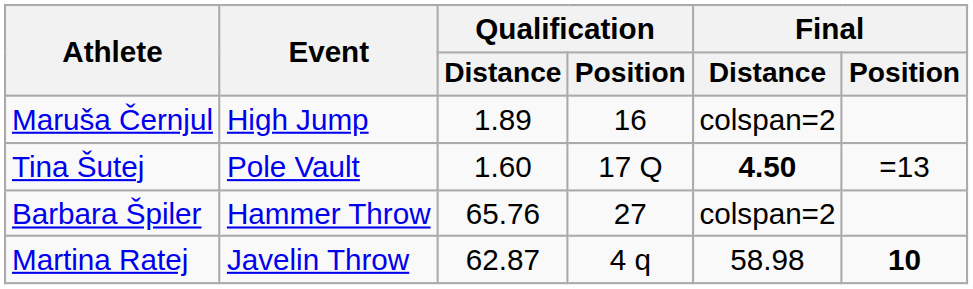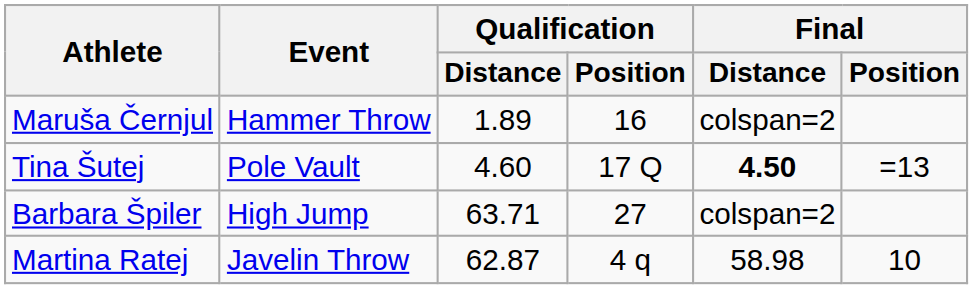(298, 120) High Jump -> (329, 120) Hammer Throw
(503, 167) 1.60 -> (503, 167) 4.60
(329, 214) Hammer Throw -> (298, 214) High Jump
(503, 214) 65.76 -> (503, 214) 63.71
(905, 261) bold -> (905, 261) normal
